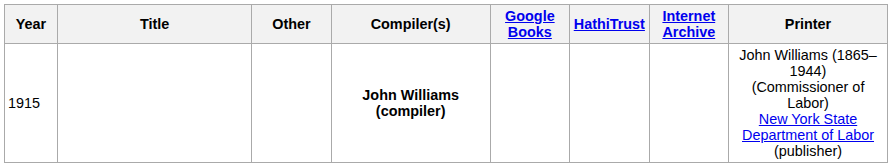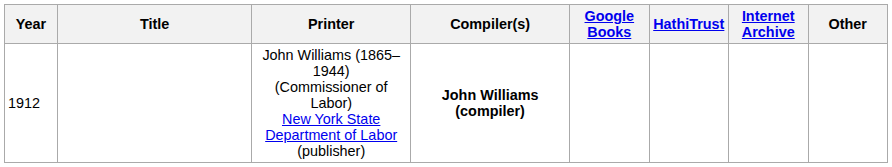columns swapped: (808, 24) <-> (291, 24)
(24, 103) 1915 -> (24, 103) 1912
